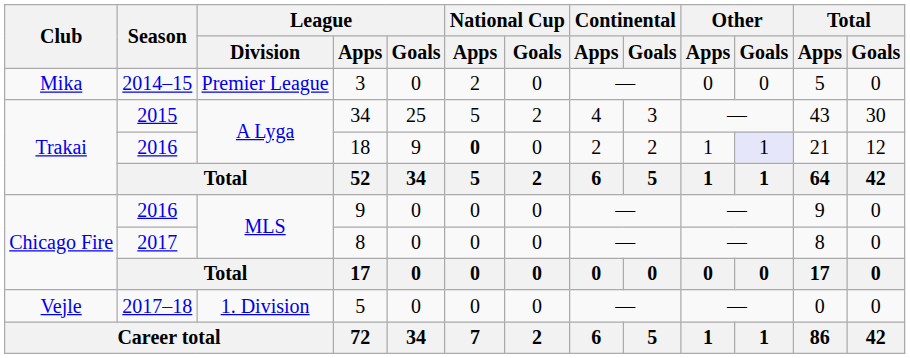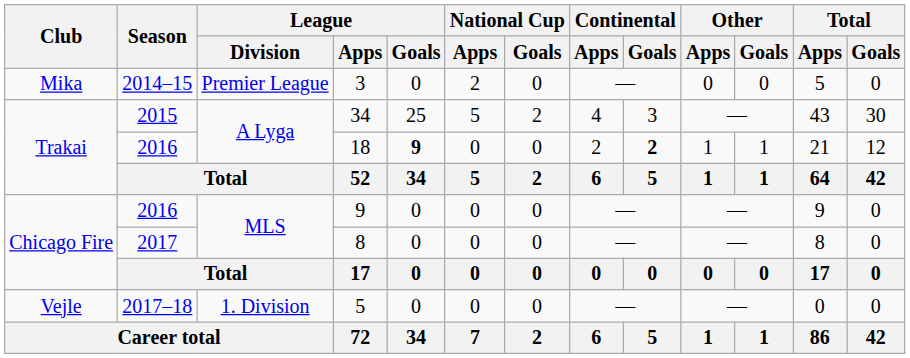(416, 147) normal -> (416, 147) bold
(475, 147) bold -> (475, 147) normal
(652, 147) normal -> (652, 147) bold
(764, 147) lavender background -> (764, 147) no background
